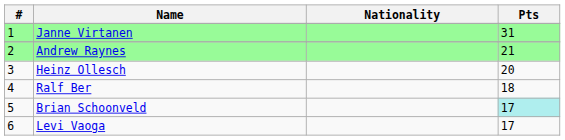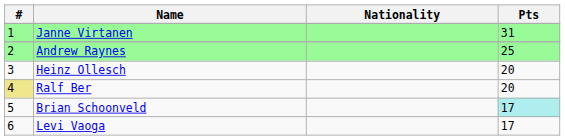(508, 51) 21 -> (508, 51) 25
(11, 89) no background -> (11, 89) khaki background
(508, 89) 18 -> (508, 89) 20
